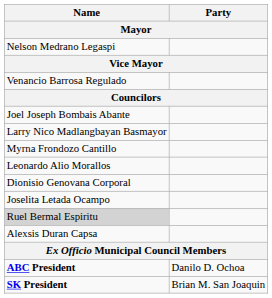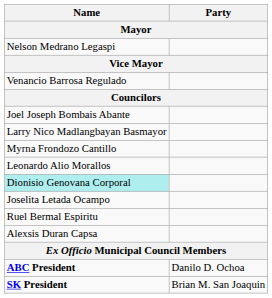(69, 183) no background -> (69, 183) paleturquoise background
(52, 217) lightgrey background -> (52, 217) no background
